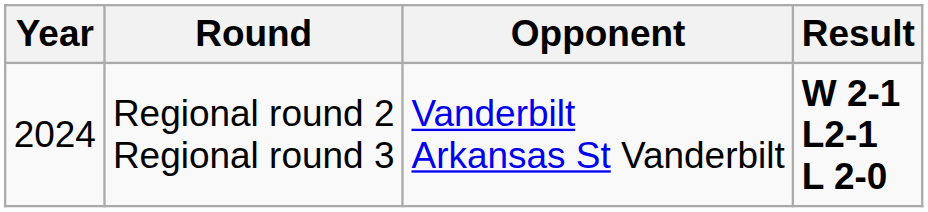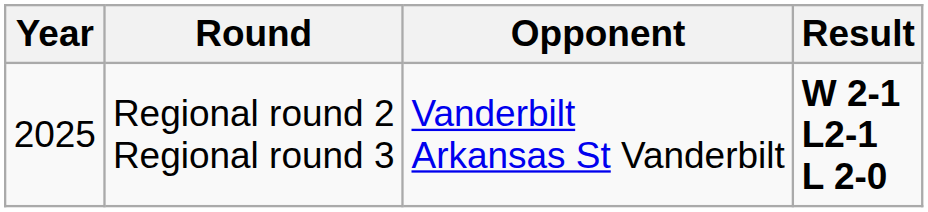(55, 134) 2024 -> (55, 134) 2025
